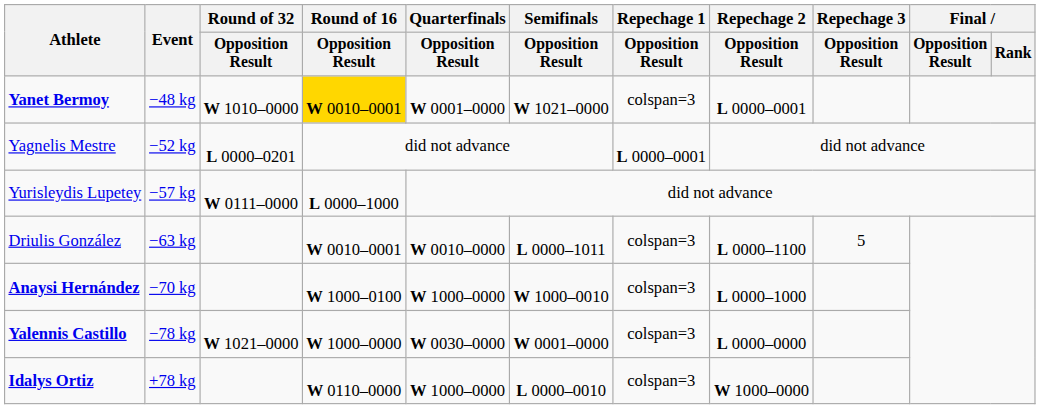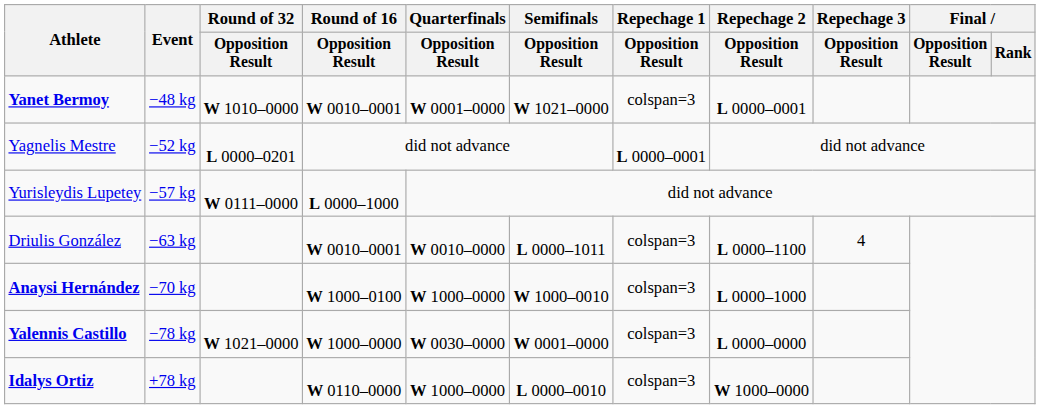(354, 109) gold background -> (354, 109) no background
(861, 240) 5 -> (861, 240) 4
